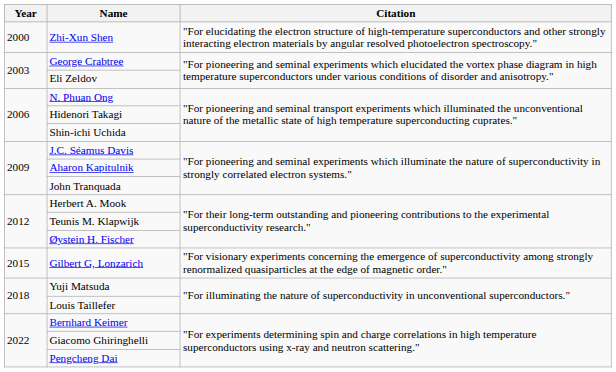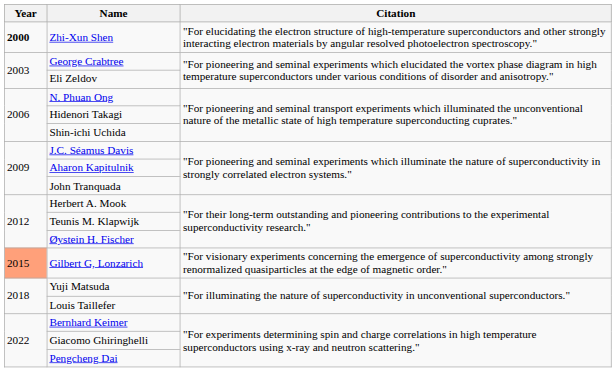(18, 37) normal -> (18, 37) bold
(18, 263) no background -> (18, 263) lightsalmon background
